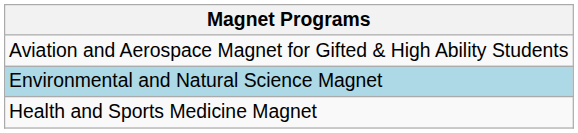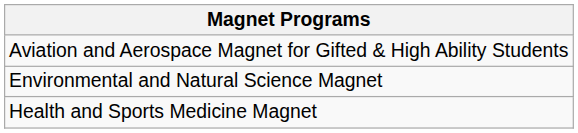(196, 81) lightblue background -> (196, 81) no background
